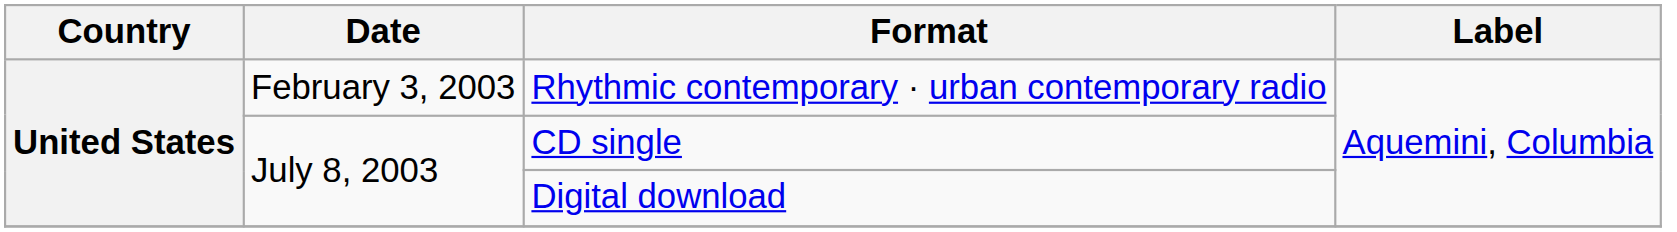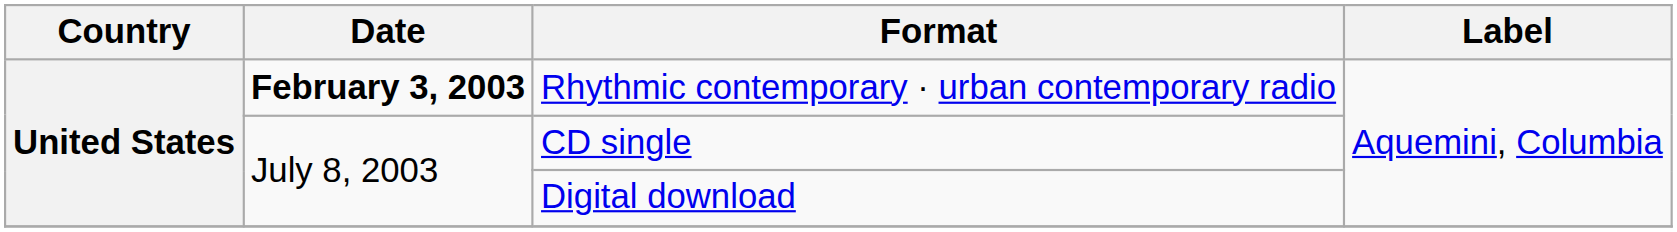(383, 87) normal -> (388, 87) bold
